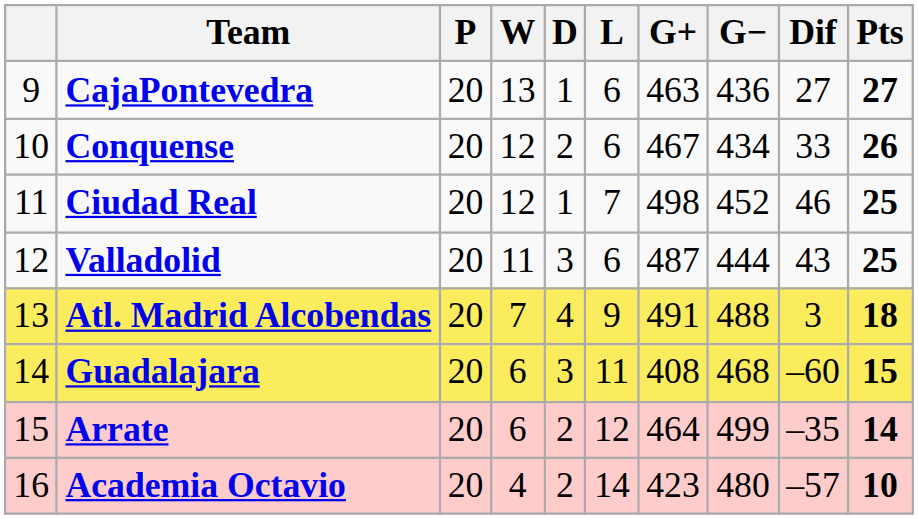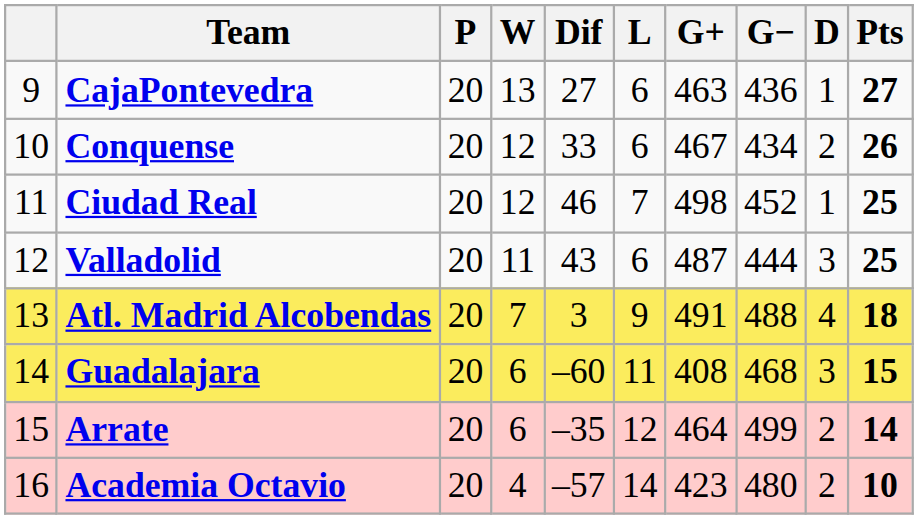columns swapped: (565, 32) <-> (813, 32)
